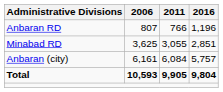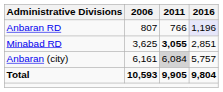(204, 28) no background -> (204, 28) lavender background
(174, 43) normal -> (174, 43) bold
(174, 59) no background -> (174, 59) lightgrey background
